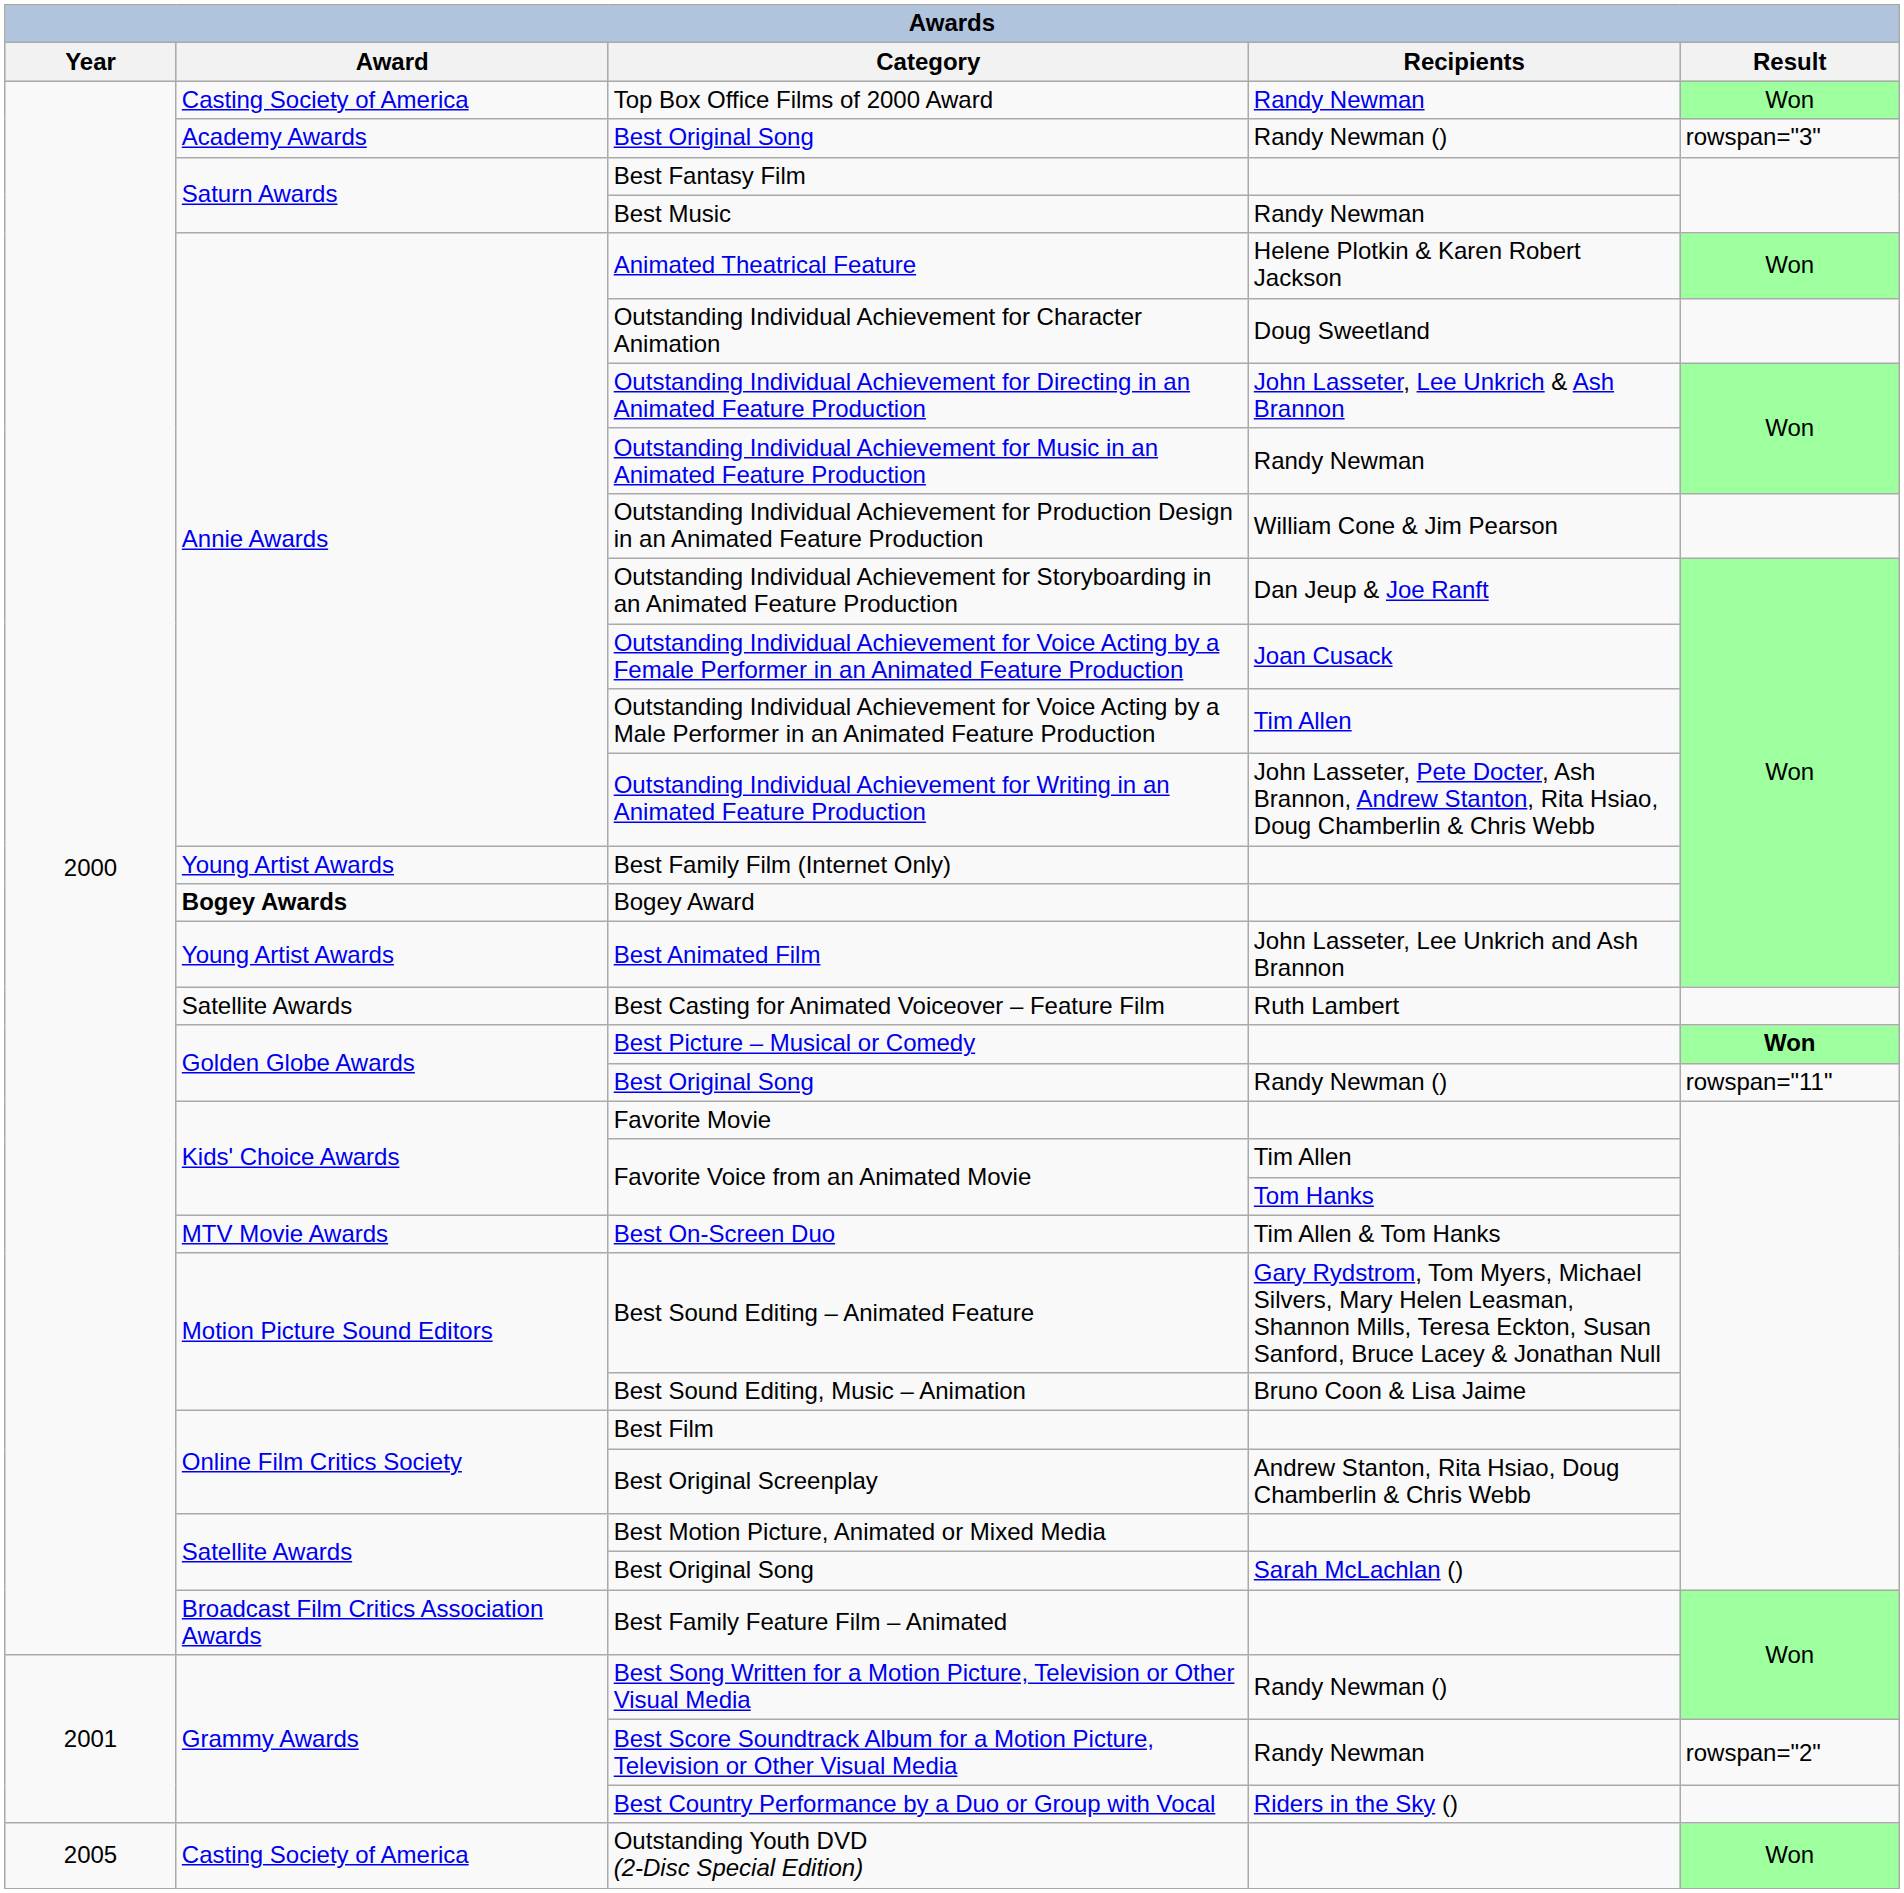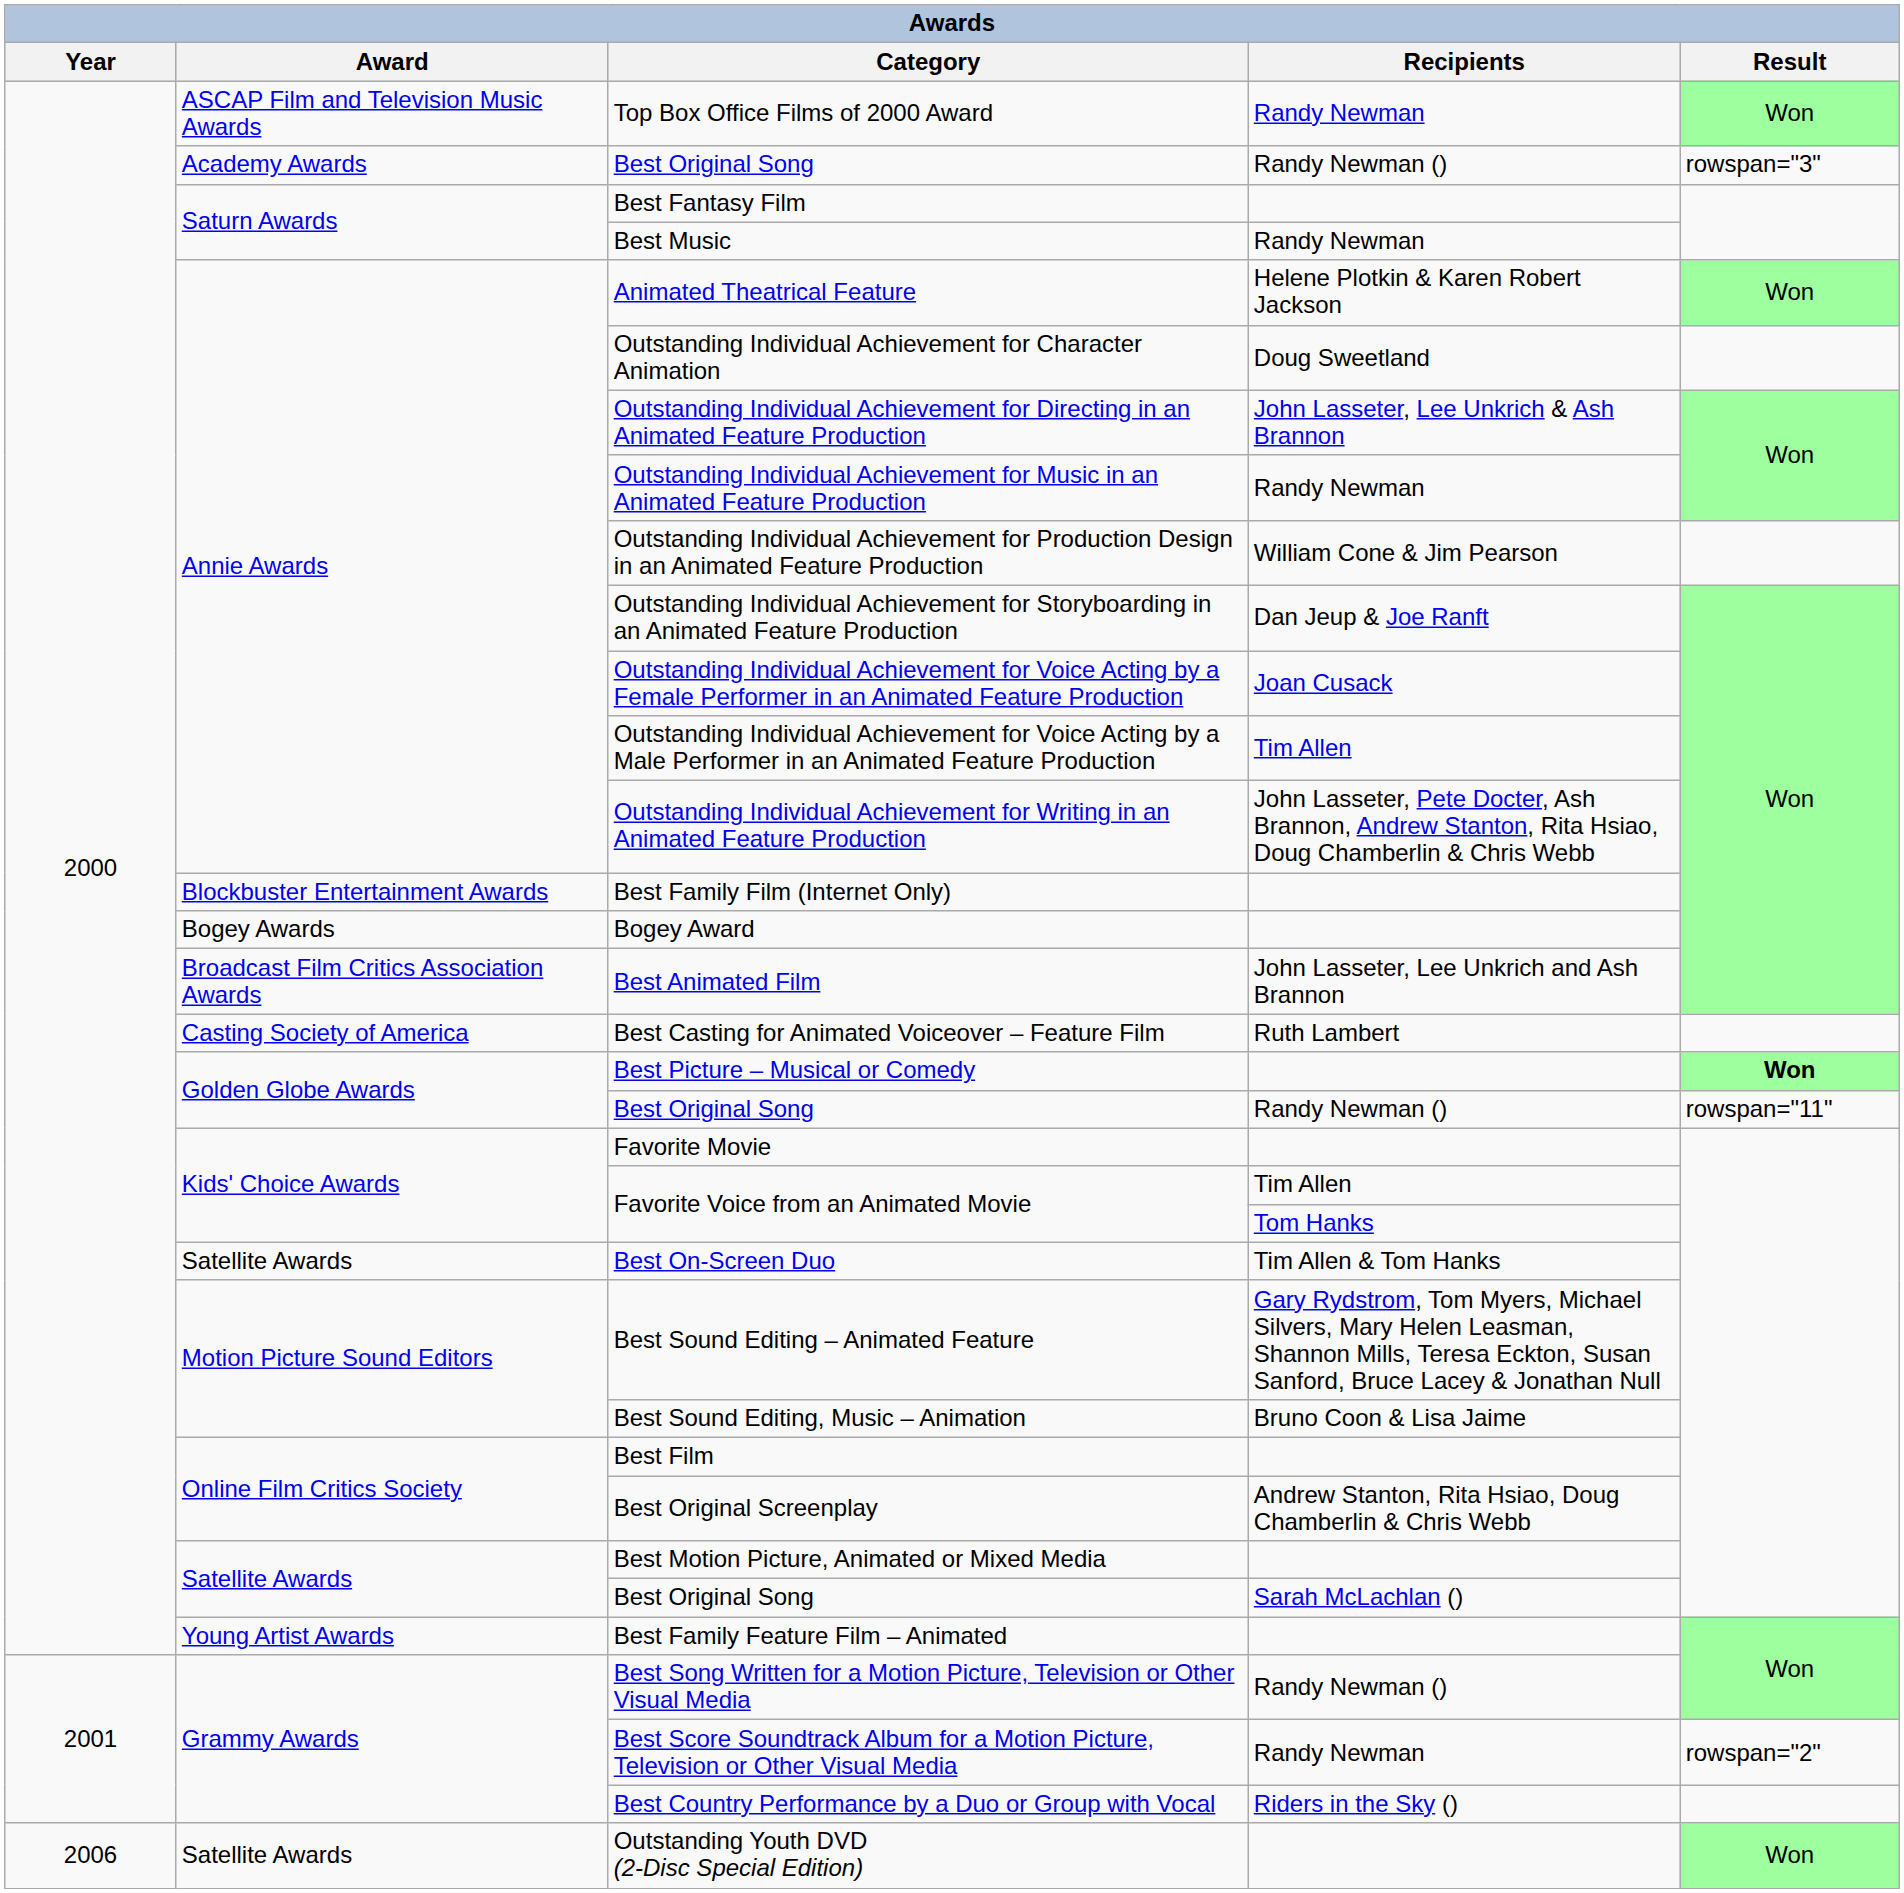(325, 99) Casting Society of America -> (362, 113) ASCAP Film and Television Music Awards
(288, 864) Young Artist Awards -> (365, 891) Blockbuster Entertainment Awards
(265, 902) bold -> (258, 929) normal
(288, 954) Young Artist Awards -> (363, 981) Broadcast Film Critics Association Awards
(267, 1005) Satellite Awards -> (325, 1032) Casting Society of America
(285, 1234) MTV Movie Awards -> (267, 1261) Satellite Awards
(363, 1621) Broadcast Film Critics Association Awards -> (288, 1635) Young Artist Awards
(91, 1855) 2005 -> (91, 1855) 2006
(325, 1855) Casting Society of America -> (267, 1855) Satellite Awards
